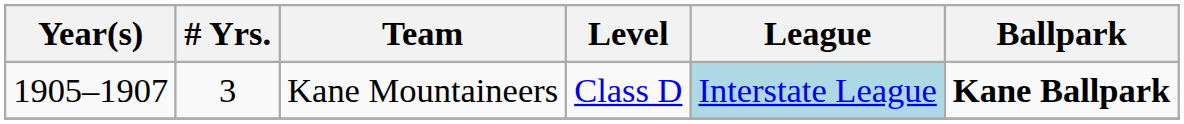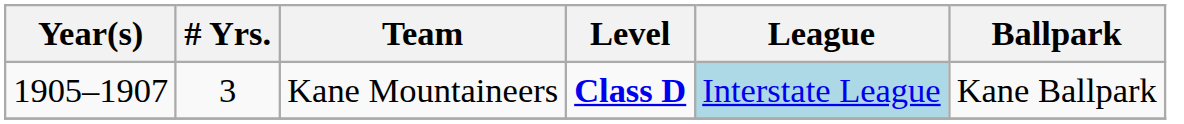(628, 90) normal -> (630, 90) bold
(1062, 90) bold -> (1057, 90) normal
